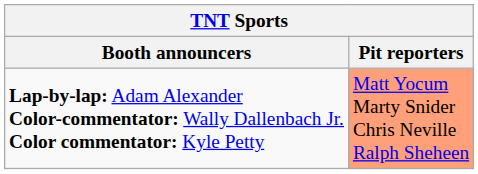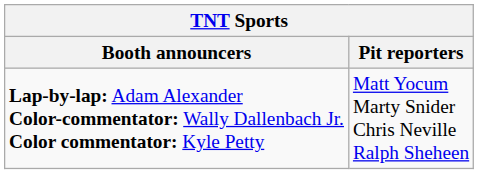(411, 118) lightsalmon background -> (411, 118) no background
